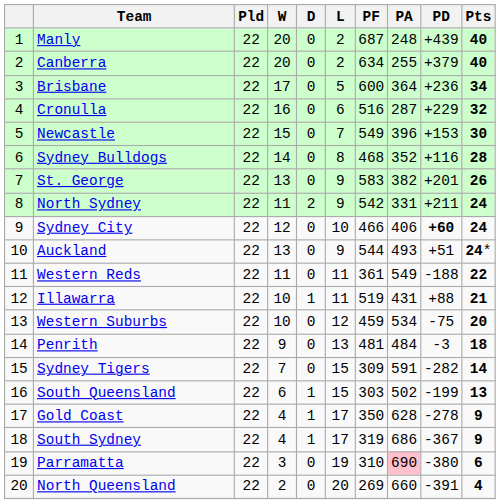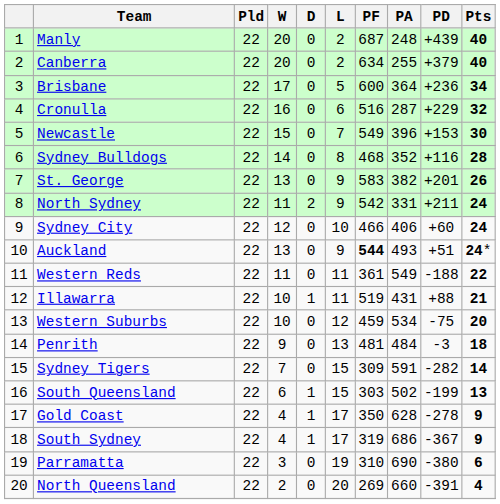(441, 228) bold -> (441, 228) normal
(371, 251) normal -> (371, 251) bold
(404, 463) pink background -> (404, 463) no background
